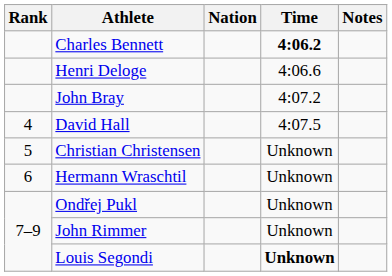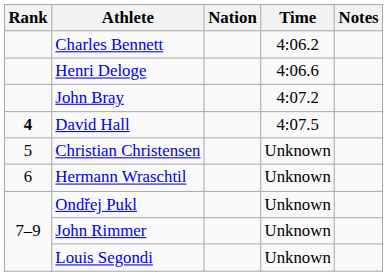(300, 44) bold -> (298, 44) normal
(28, 124) normal -> (28, 124) bold
(300, 257) bold -> (298, 257) normal
